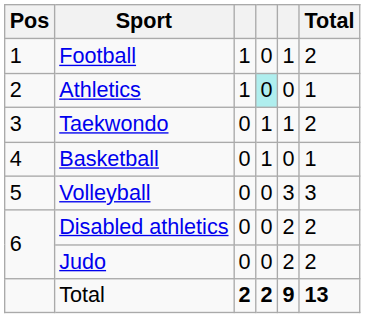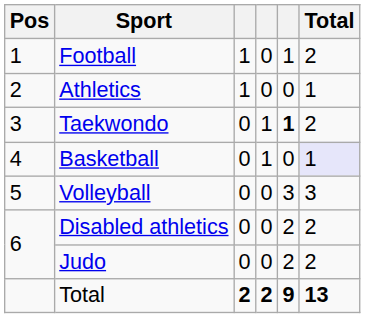(266, 90) paleturquoise background -> (266, 90) no background
(288, 124) normal -> (288, 124) bold
(310, 158) no background -> (310, 158) lavender background
